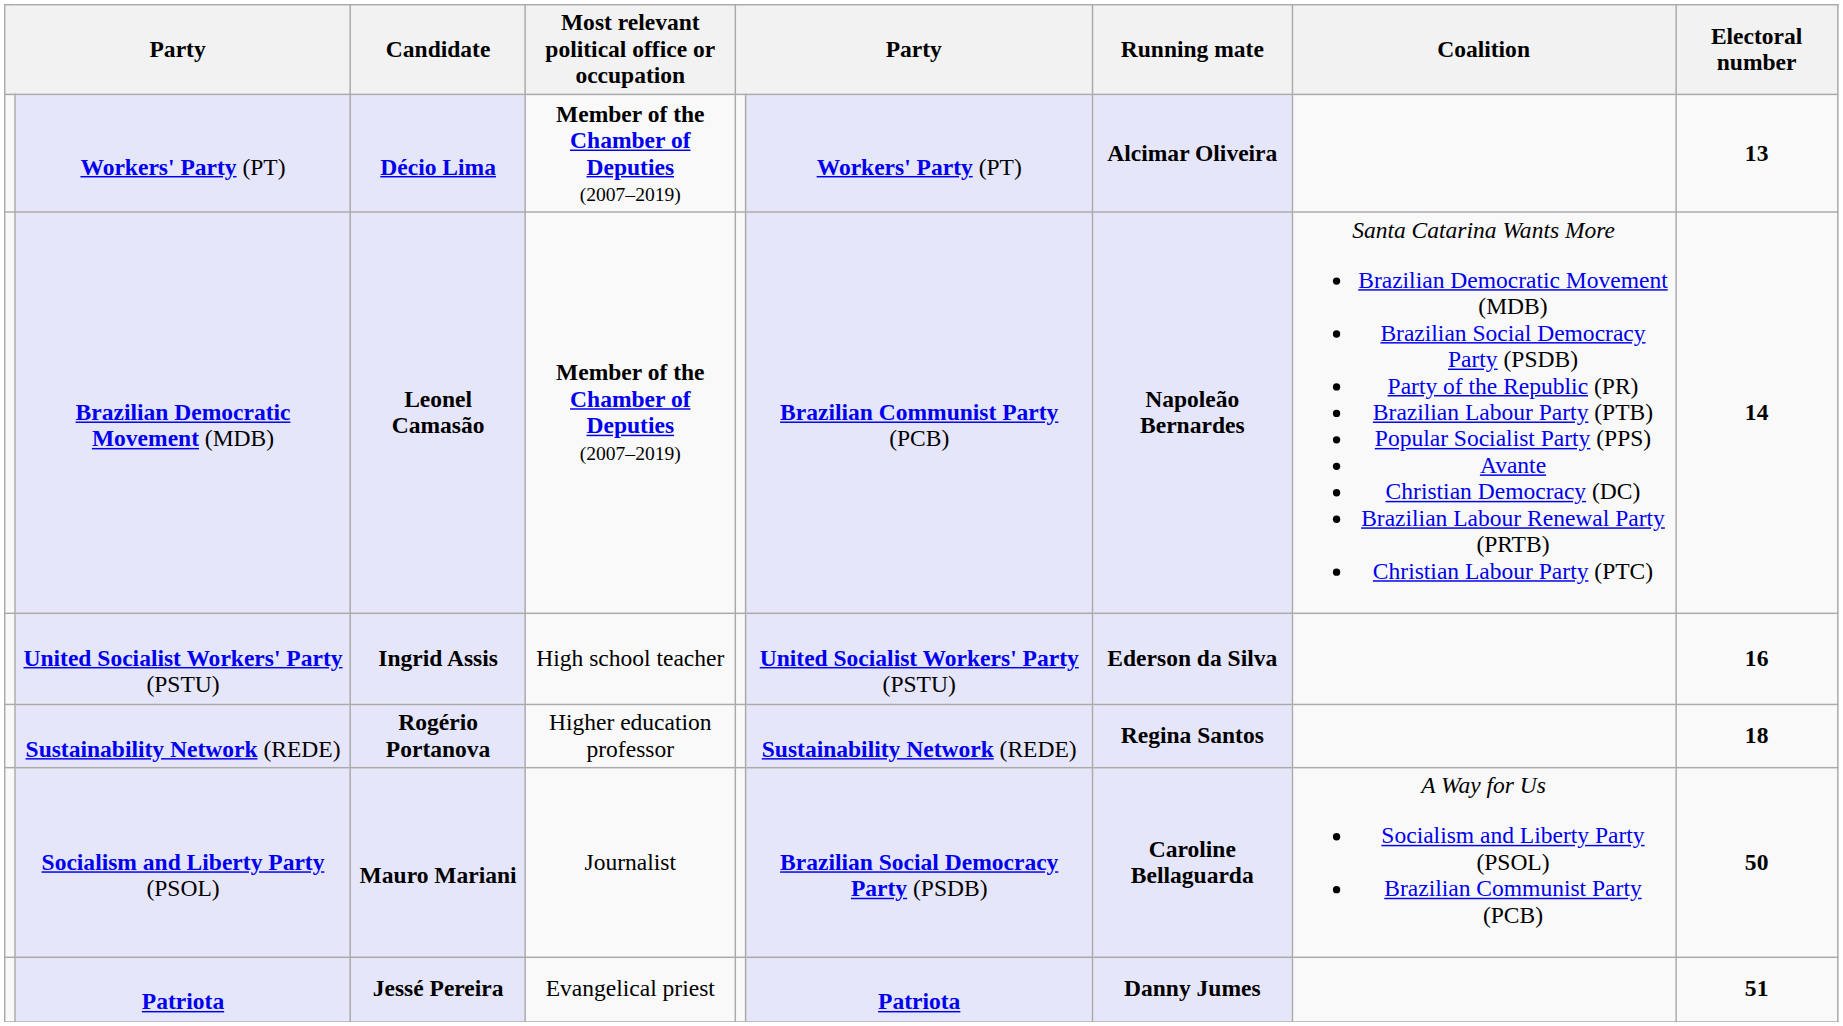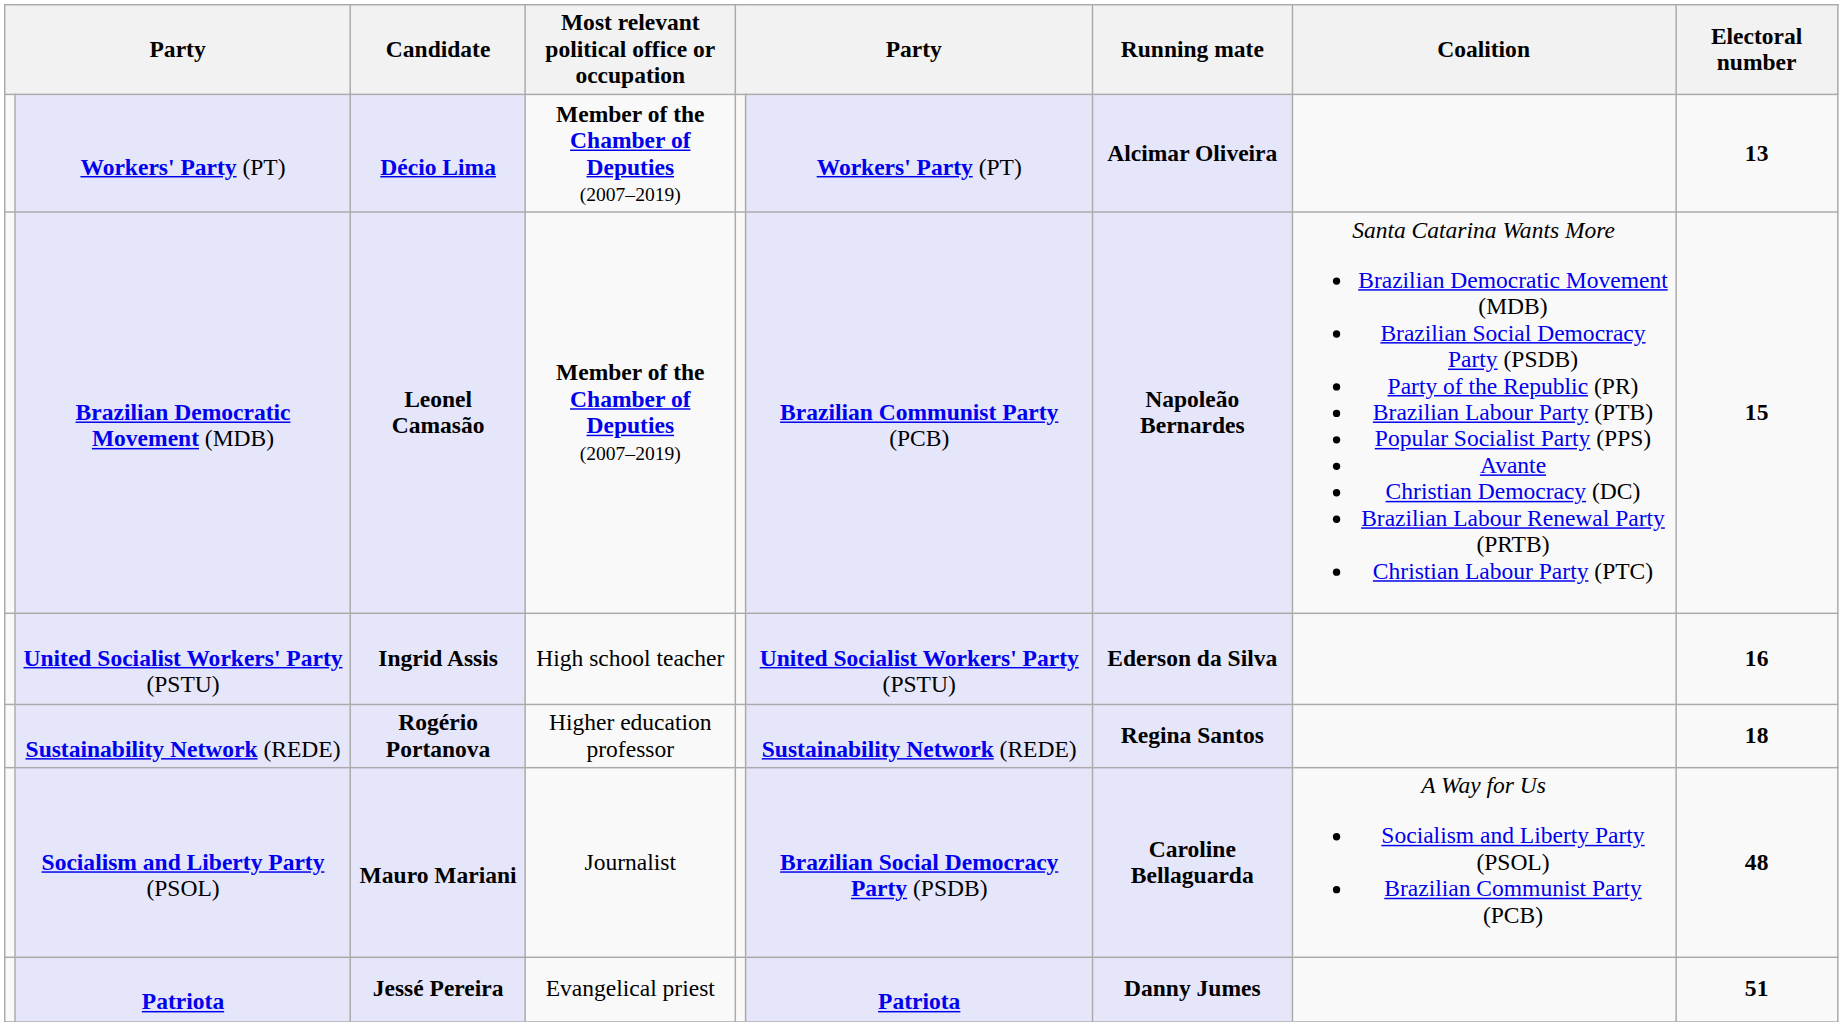(1757, 412) 14 -> (1757, 412) 15
(1757, 862) 50 -> (1757, 862) 48
